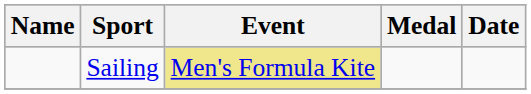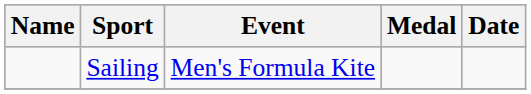(273, 67) khaki background -> (273, 67) no background
